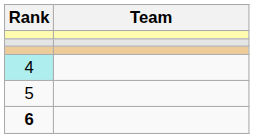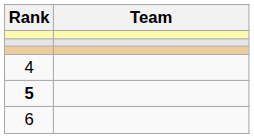(29, 67) paleturquoise background -> (29, 67) no background
(29, 93) normal -> (29, 93) bold
(29, 119) bold -> (29, 119) normal
